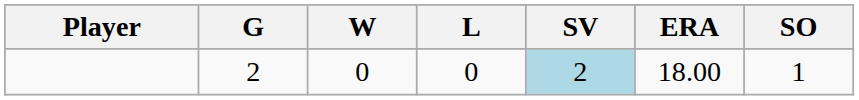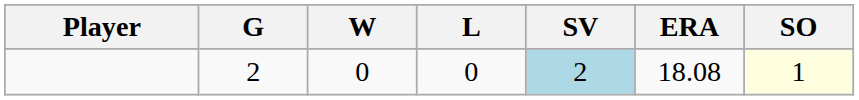(689, 71) 18.00 -> (689, 71) 18.08
(799, 71) no background -> (799, 71) lightyellow background
